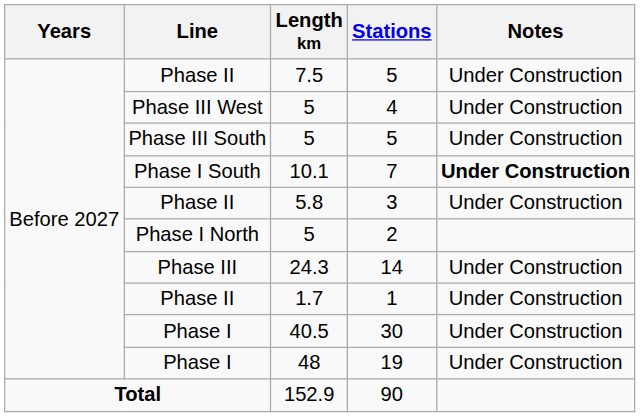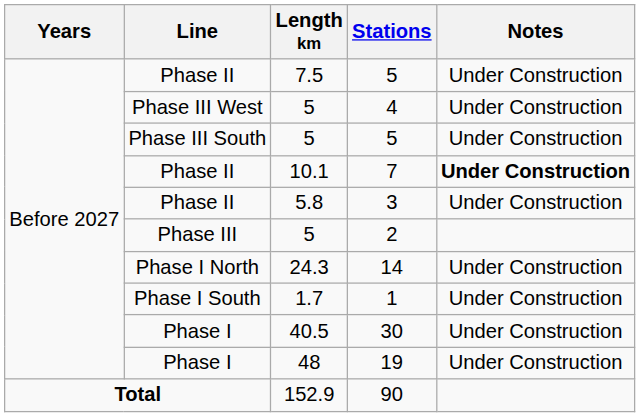(197, 171) Phase I South -> (197, 171) Phase II
(197, 235) Phase I North -> (197, 235) Phase III
(197, 266) Phase III -> (197, 266) Phase I North
(197, 298) Phase II -> (197, 298) Phase I South
